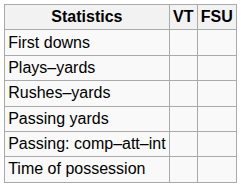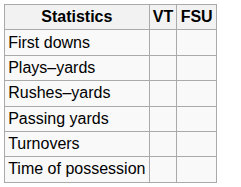- row: (87, 144)
+ row: (44, 144)
